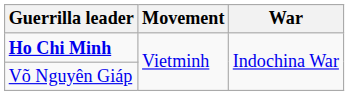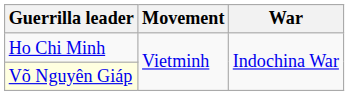(60, 47) bold -> (57, 47) normal
(70, 76) no background -> (70, 76) lightyellow background
